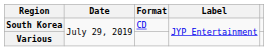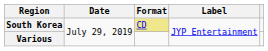(142, 25) no background -> (142, 25) khaki background
